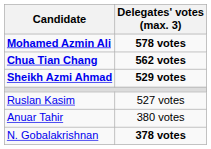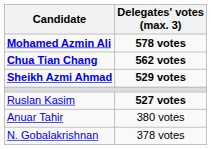(161, 100) normal -> (161, 100) bold
(161, 135) bold -> (161, 135) normal
